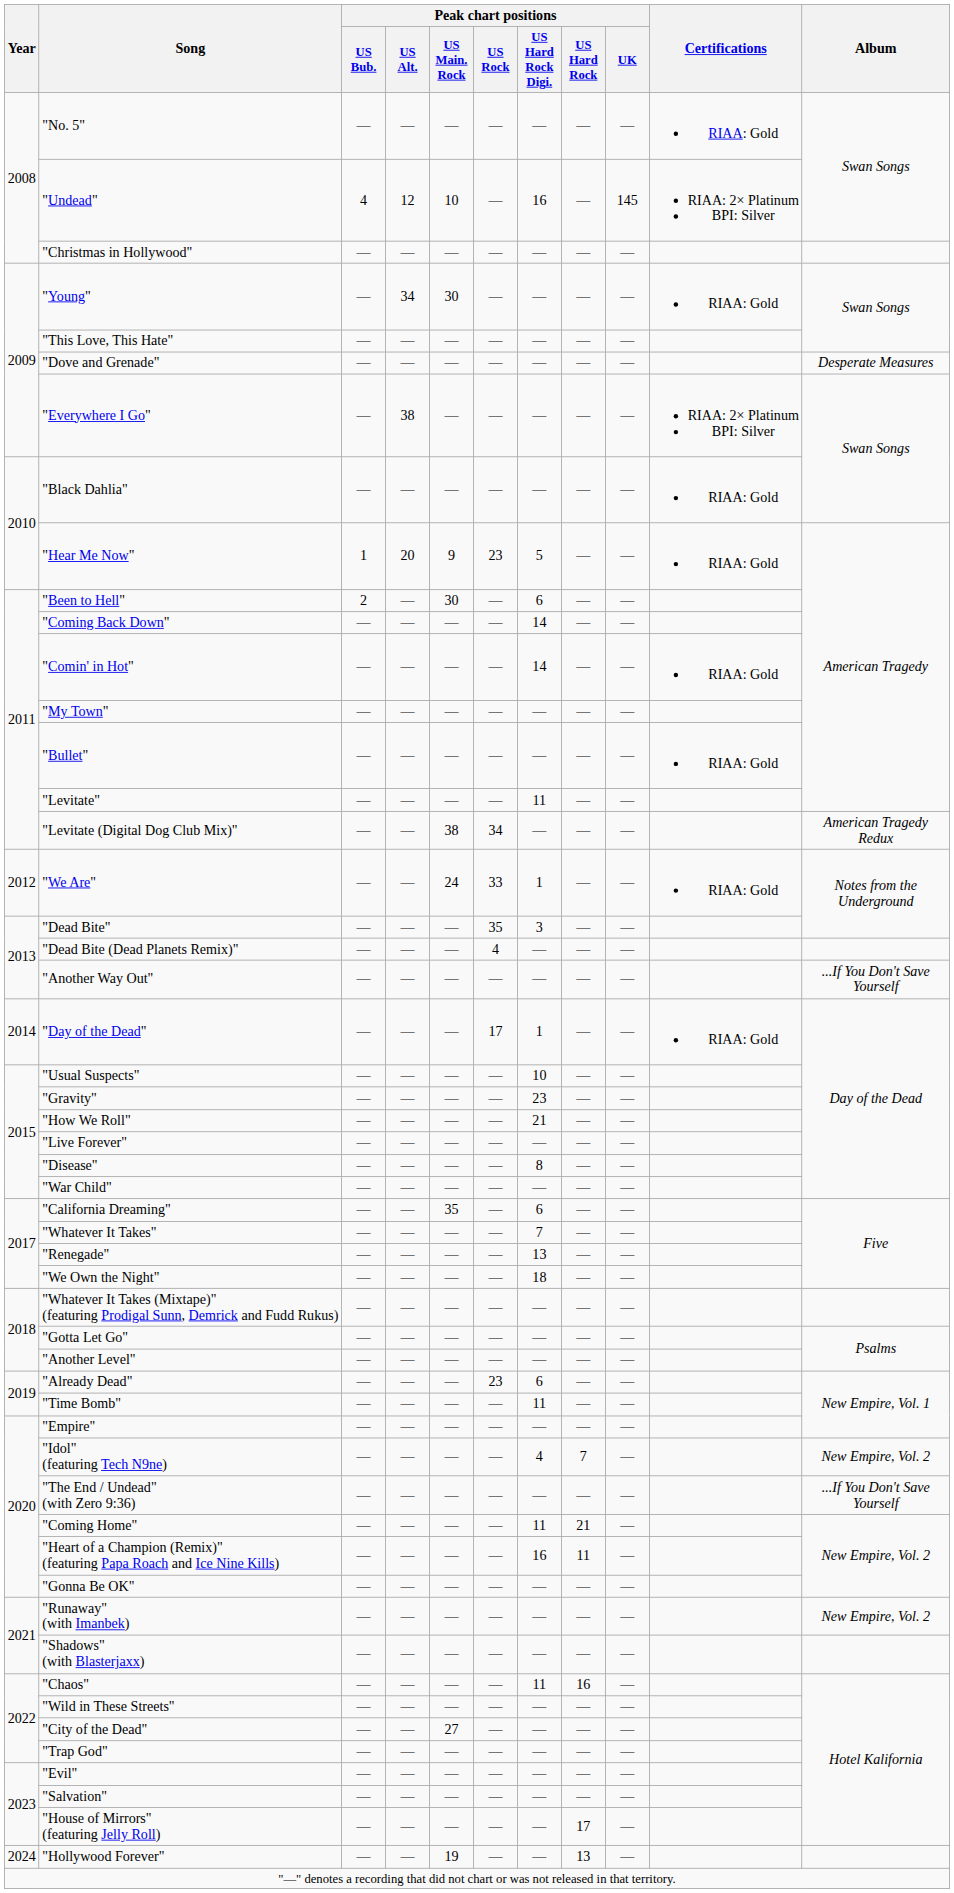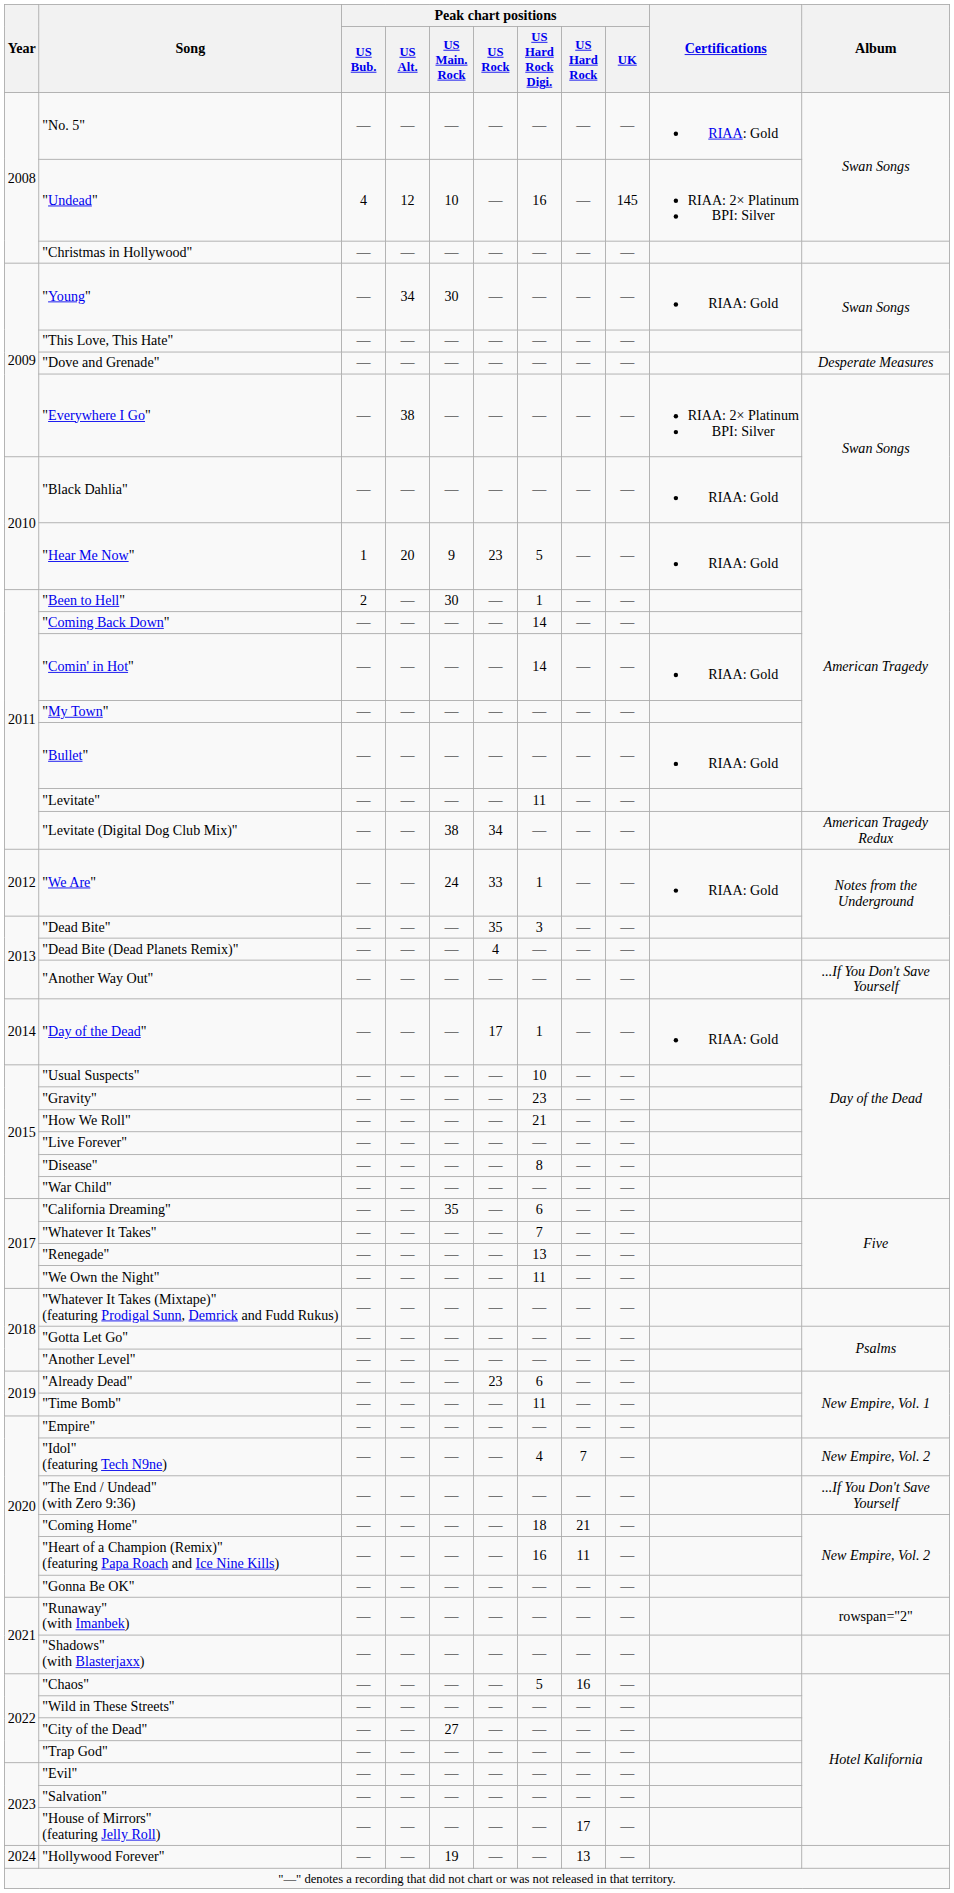(539, 600) 6 -> (539, 600) 1
(539, 1277) 18 -> (539, 1277) 11
(539, 1525) 11 -> (539, 1525) 18
(876, 1616) New Empire, Vol. 2 -> (876, 1616) rowspan="2"
(539, 1684) 11 -> (539, 1684) 5
